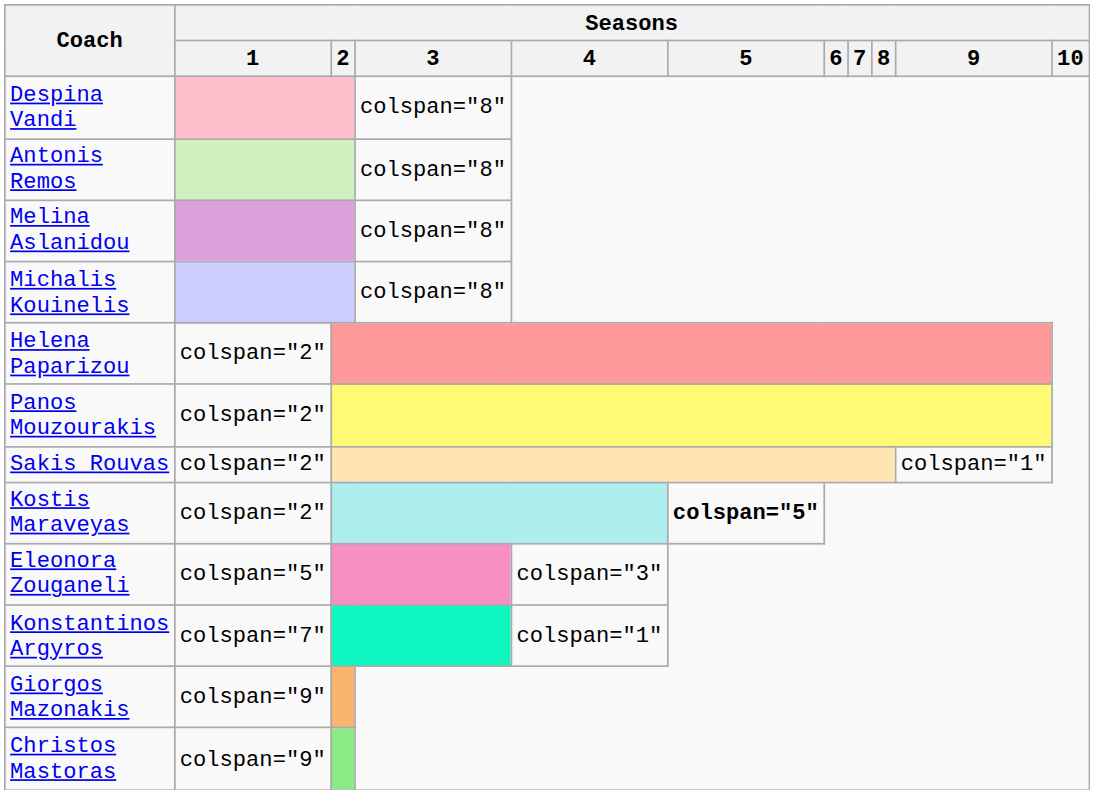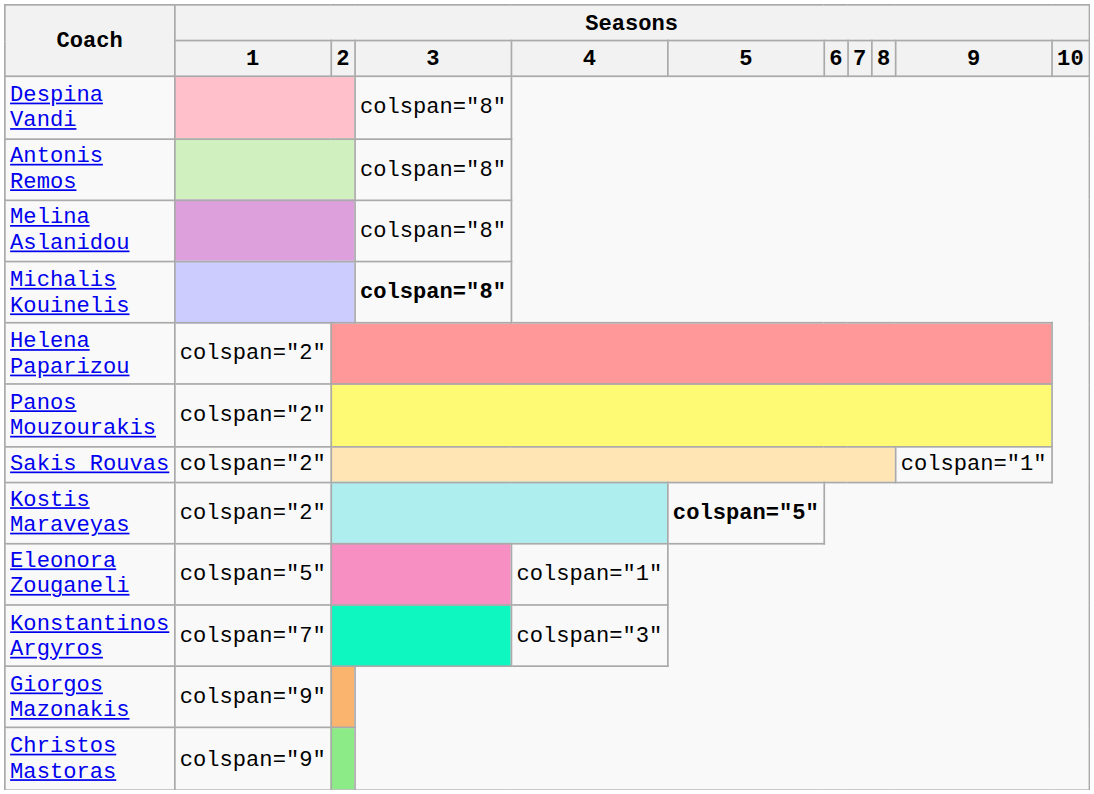(433, 292) normal -> (433, 292) bold
(589, 574) colspan="3" -> (589, 574) colspan="1"
(589, 636) colspan="1" -> (589, 636) colspan="3"
